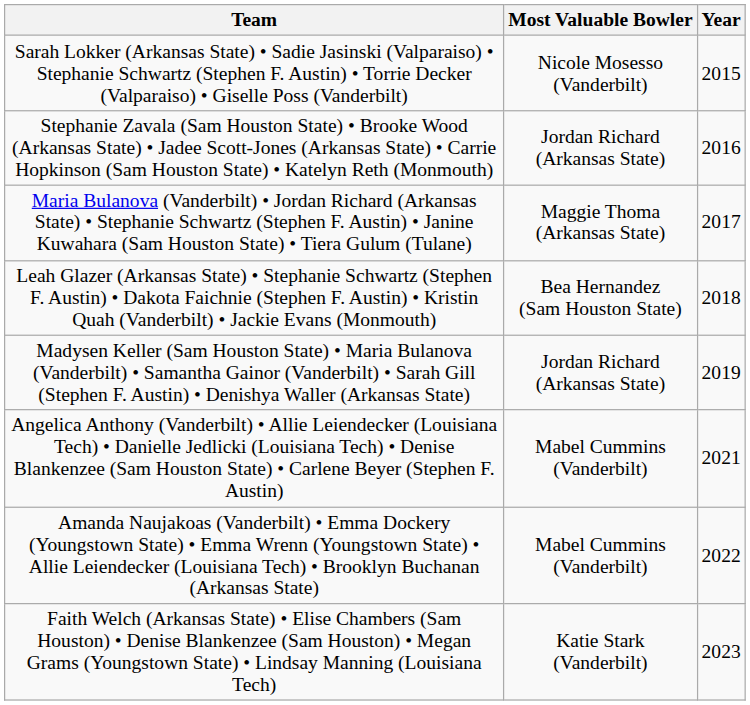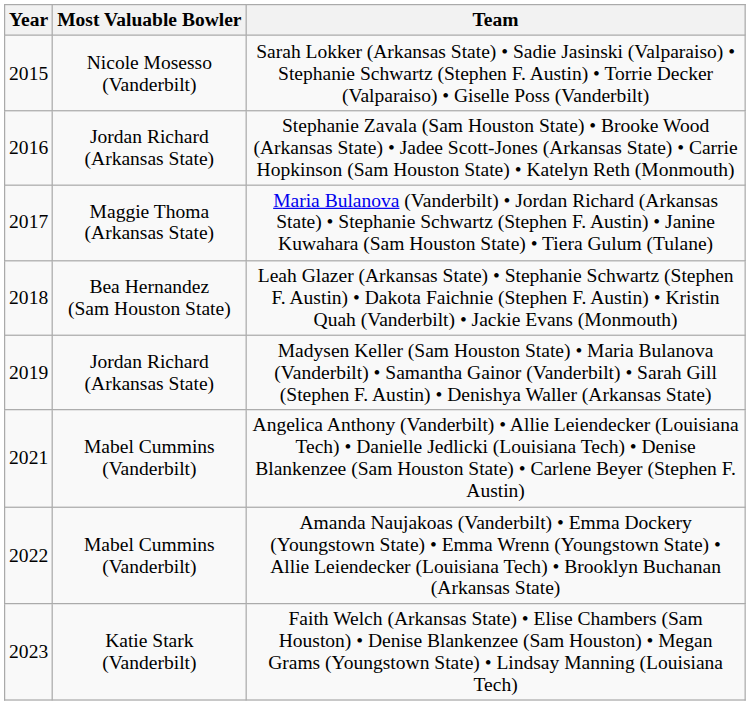columns swapped: (721, 19) <-> (254, 19)
